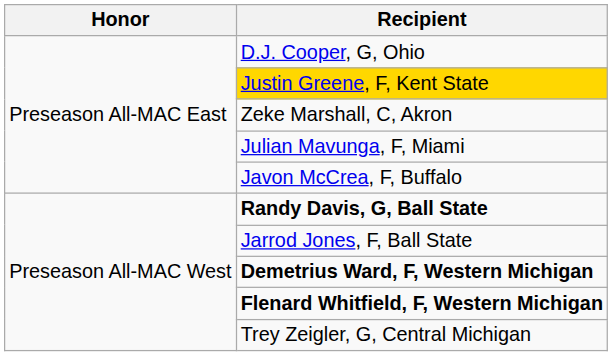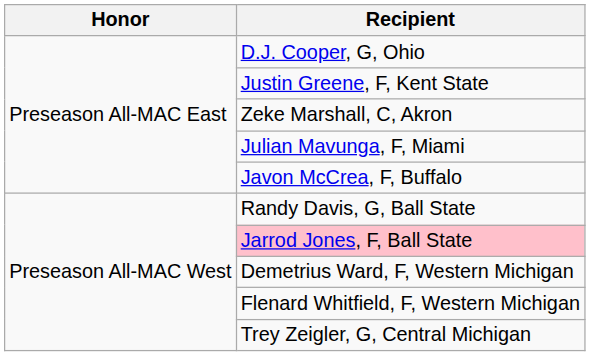(365, 83) gold background -> (365, 83) no background
(364, 209) bold -> (358, 209) normal
(356, 240) no background -> (356, 240) pink background
(417, 271) bold -> (407, 271) normal
(422, 303) bold -> (410, 303) normal
